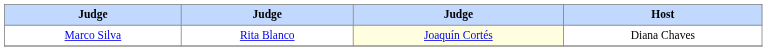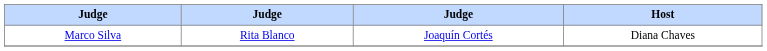(458, 35) lightyellow background -> (458, 35) no background
